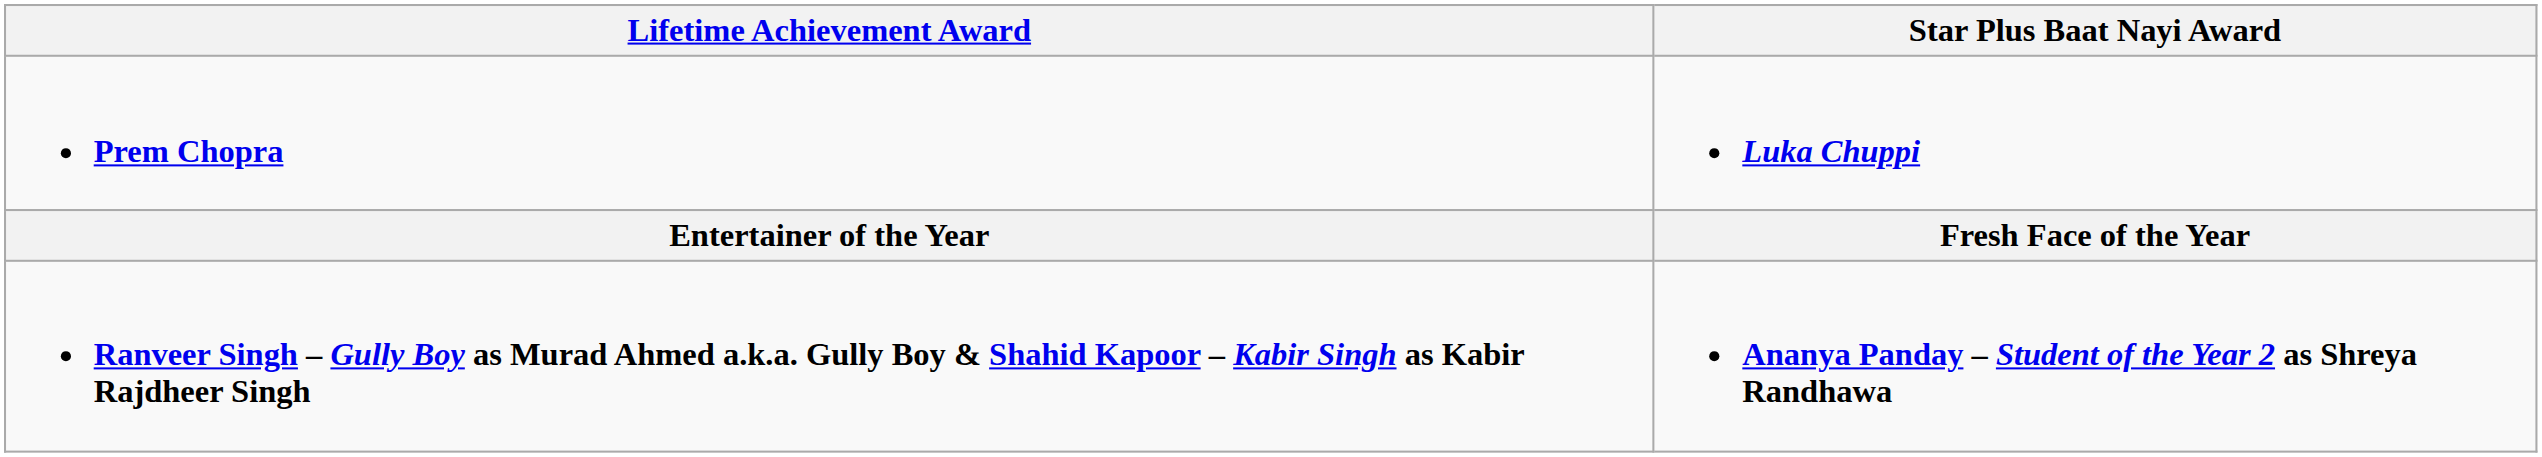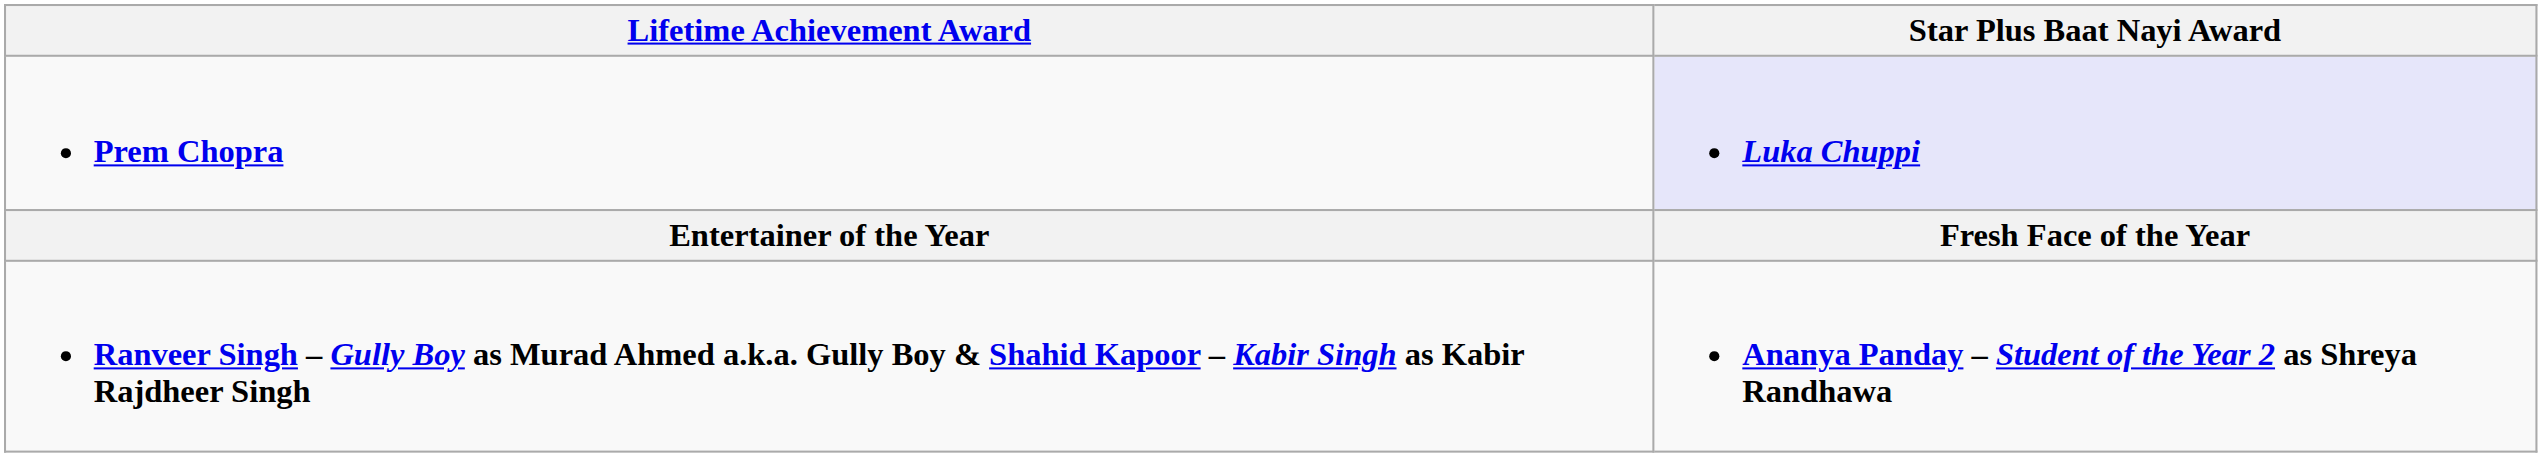(2095, 151) no background -> (2095, 151) lavender background
